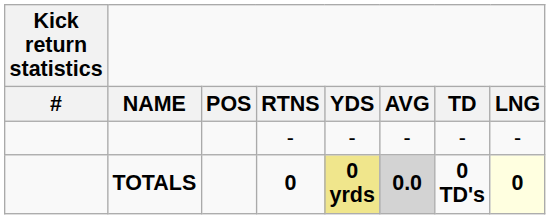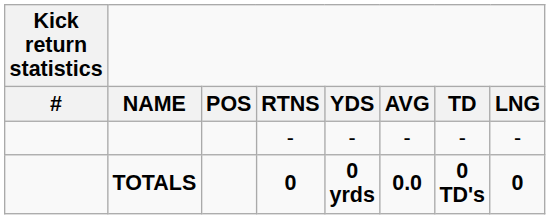(352, 183) khaki background -> (352, 183) no background
(407, 183) lightgrey background -> (407, 183) no background
(518, 183) lightyellow background -> (518, 183) no background
